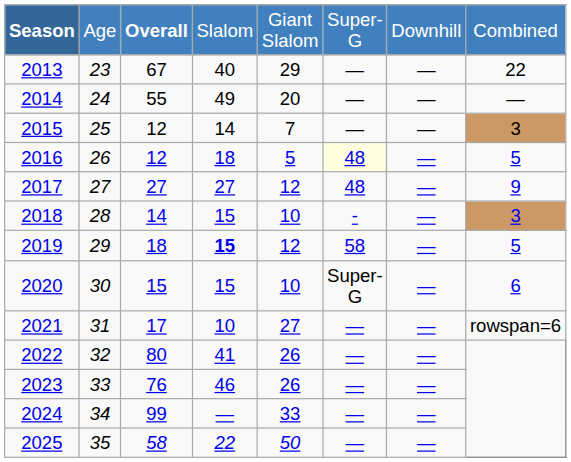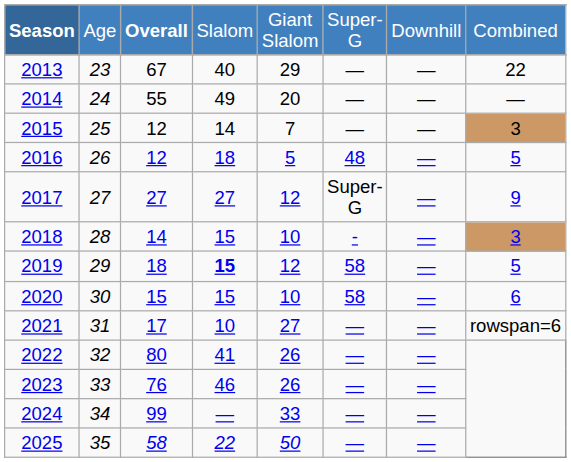(355, 158) lightyellow background -> (355, 158) no background
(355, 187) 48 -> (355, 197) Super-G
(355, 285) Super-G -> (355, 296) 58
